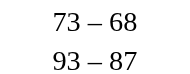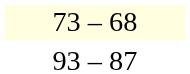(95, 21) no background -> (95, 21) lightyellow background
